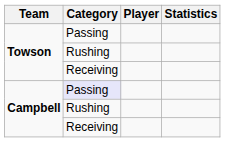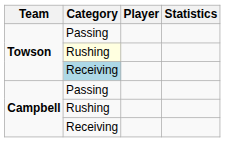(88, 52) no background -> (88, 52) lightyellow background
(92, 71) no background -> (92, 71) lightblue background
(87, 89) lavender background -> (87, 89) no background
